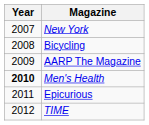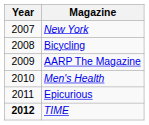(23, 78) bold -> (23, 78) normal
(23, 111) normal -> (23, 111) bold
